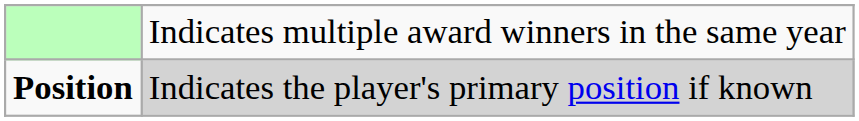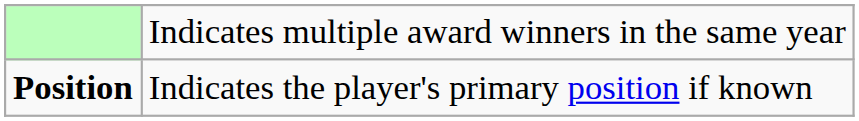(481, 87) lightgrey background -> (481, 87) no background
